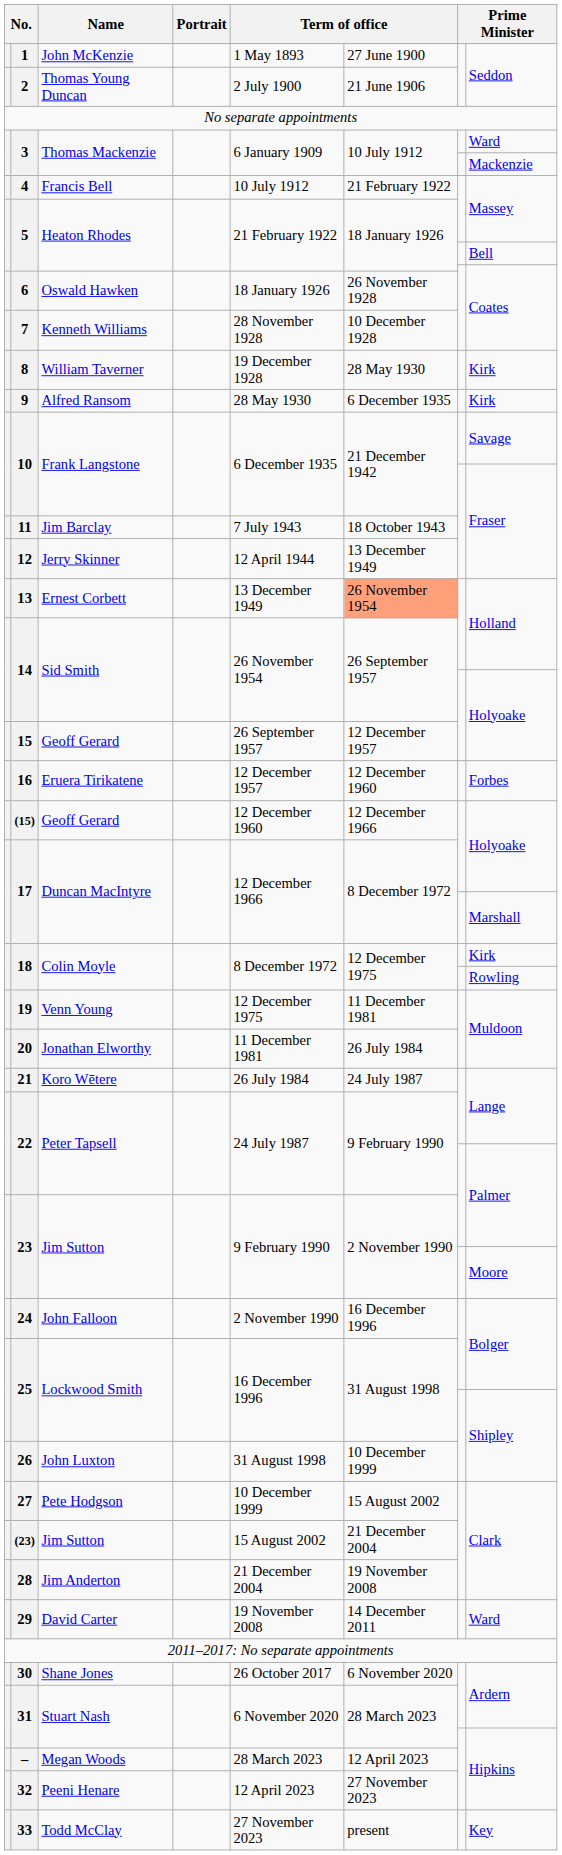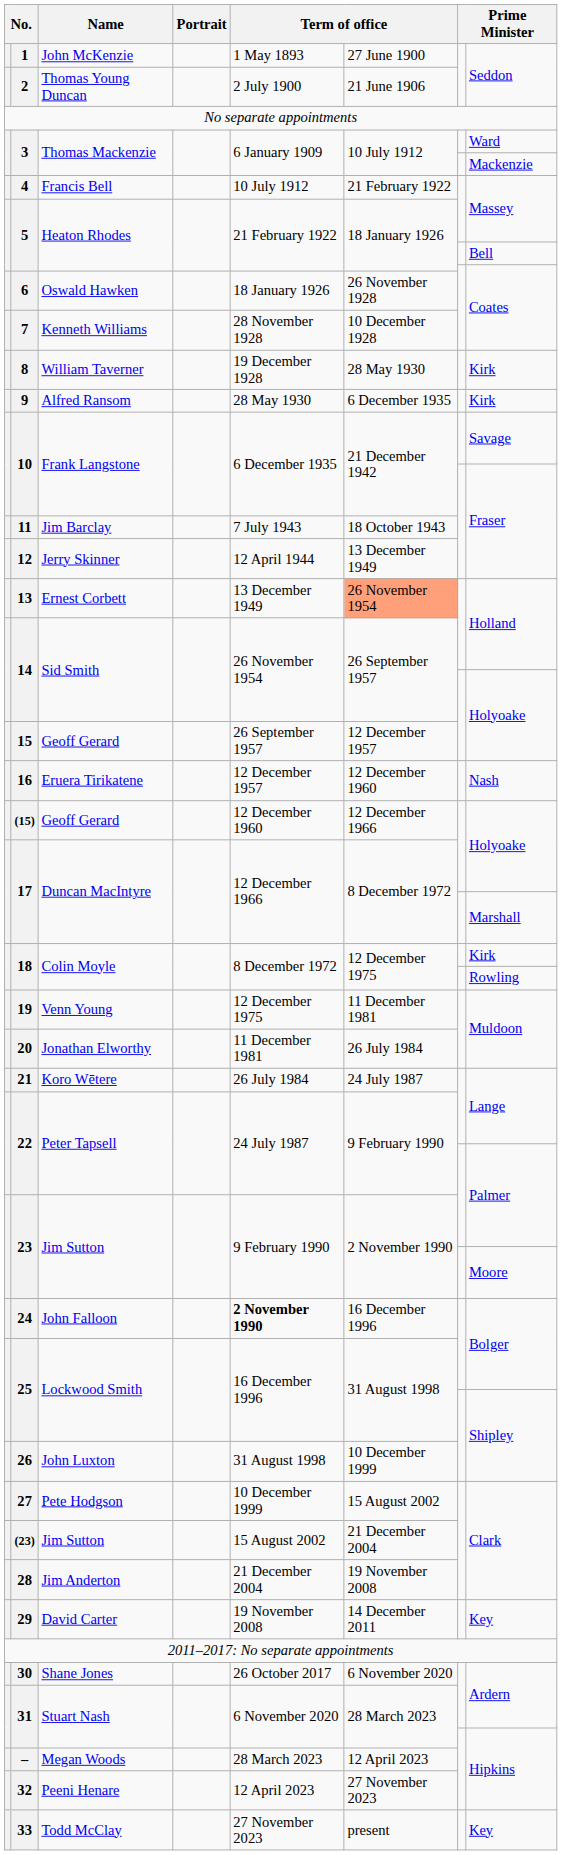(489, 780) Forbes -> (484, 780) Nash
(286, 1318) normal -> (271, 1318) bold
(484, 1619) Ward -> (481, 1619) Key
